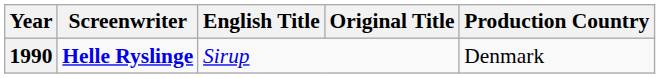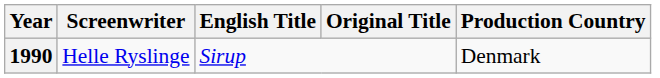(128, 55) bold -> (126, 55) normal
